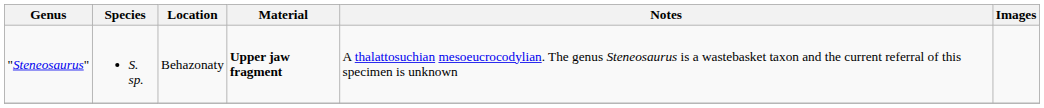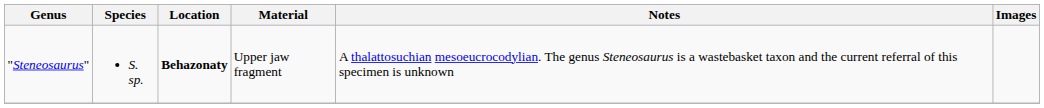(192, 64) normal -> (194, 64) bold
(260, 64) bold -> (262, 64) normal
